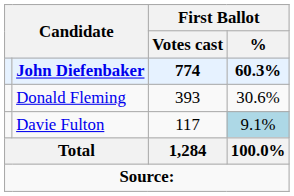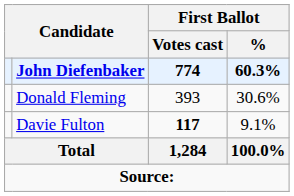(188, 124) normal -> (188, 124) bold
(258, 124) lightblue background -> (258, 124) no background
